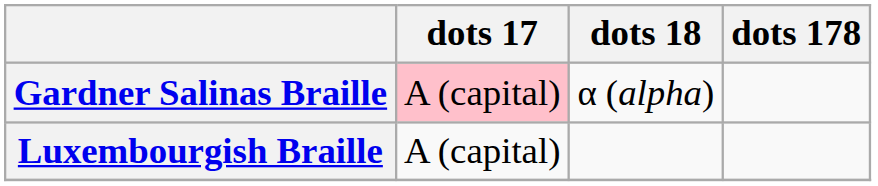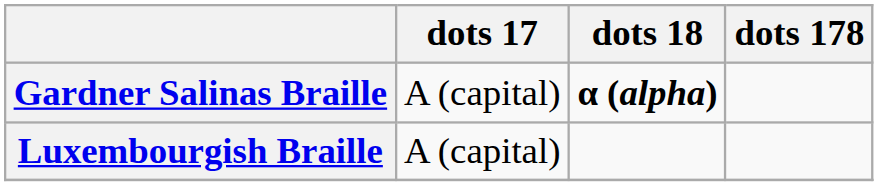(482, 92) pink background -> (482, 92) no background
(646, 92) normal -> (647, 92) bold
